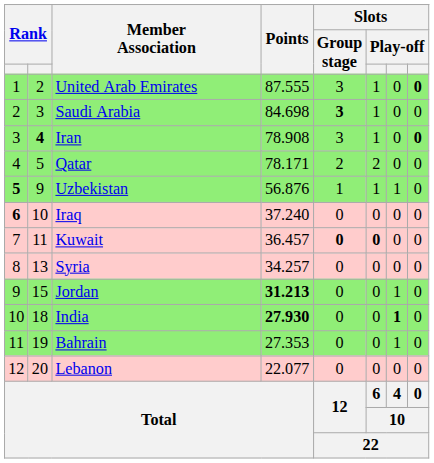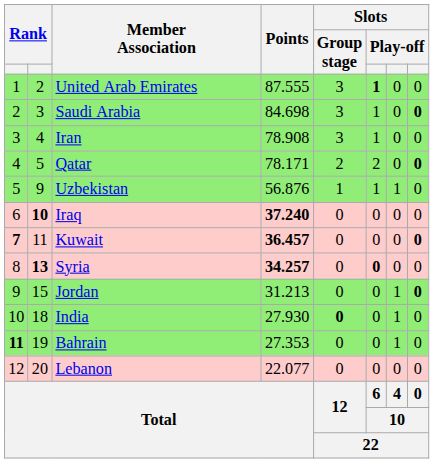(376, 86) normal -> (376, 86) bold
(418, 86) bold -> (418, 86) normal
(340, 112) bold -> (340, 112) normal
(418, 112) normal -> (418, 112) bold
(40, 138) bold -> (40, 138) normal
(418, 138) bold -> (418, 138) normal
(418, 163) normal -> (418, 163) bold
(16, 189) bold -> (16, 189) normal
(16, 214) bold -> (16, 214) normal
(40, 214) normal -> (40, 214) bold
(287, 214) normal -> (287, 214) bold
(16, 240) normal -> (16, 240) bold
(287, 240) normal -> (287, 240) bold
(340, 240) bold -> (340, 240) normal
(376, 240) bold -> (376, 240) normal
(418, 240) normal -> (418, 240) bold
(40, 266) normal -> (40, 266) bold
(287, 266) normal -> (287, 266) bold
(376, 266) normal -> (376, 266) bold
(287, 291) bold -> (287, 291) normal
(418, 291) normal -> (418, 291) bold
(287, 317) bold -> (287, 317) normal
(340, 317) normal -> (340, 317) bold
(397, 317) bold -> (397, 317) normal
(16, 343) normal -> (16, 343) bold
